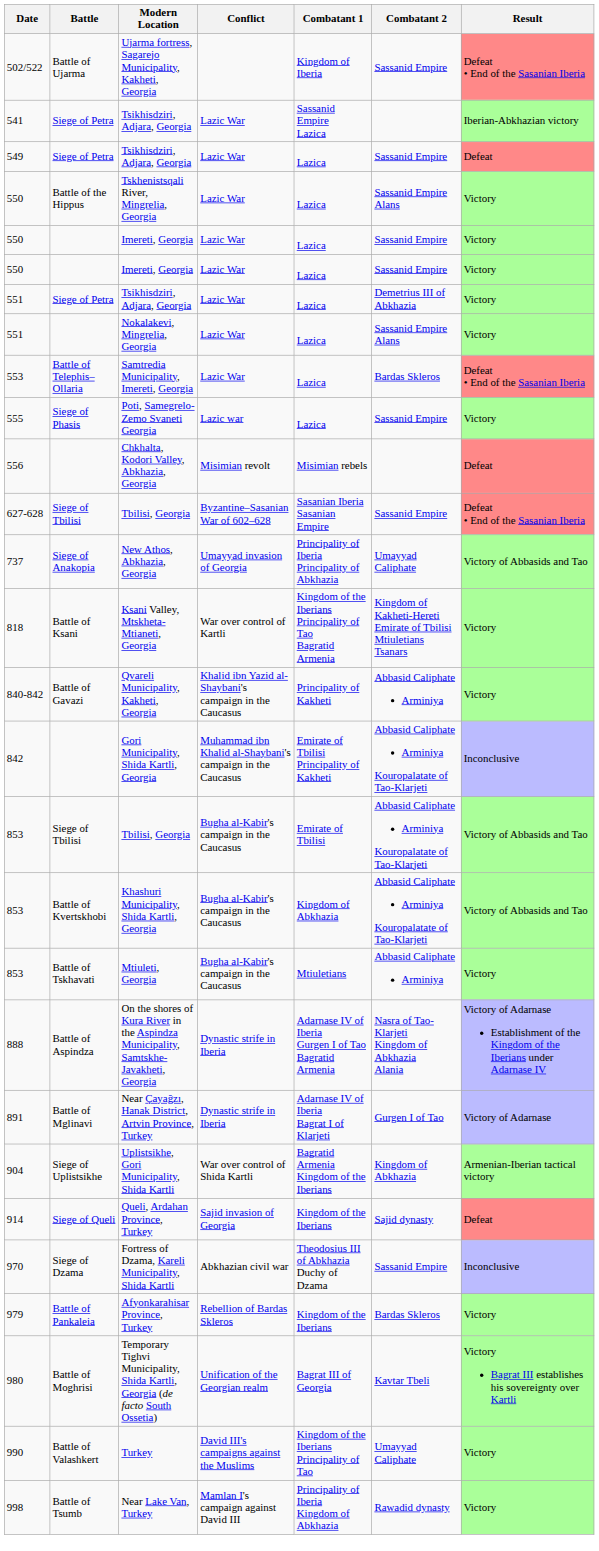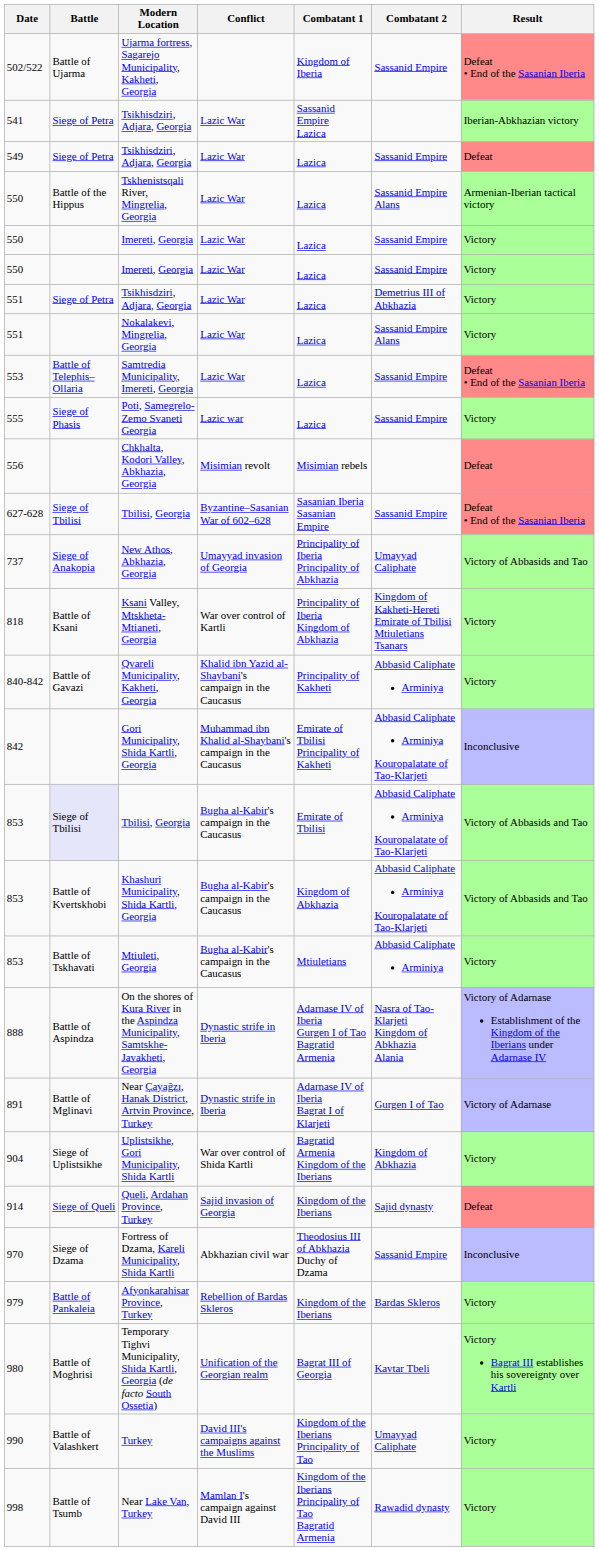(480, 198) Victory -> (520, 198) Armenian-Iberian tactical victory
(407, 376) Bardas Skleros -> (411, 376) Sassanid Empire
(331, 628) Kingdom of the Iberians Principality of Tao Bagratid Armenia -> (328, 621) Principality of Iberia Kingdom of Abkhazia
(70, 834) no background -> (70, 822) lavender background
(520, 1171) Armenian-Iberian tactical victory -> (480, 1159) Victory
(328, 1507) Principality of Iberia Kingdom of Abkhazia -> (331, 1507) Kingdom of the Iberians Principality of Tao Bagratid Armenia
